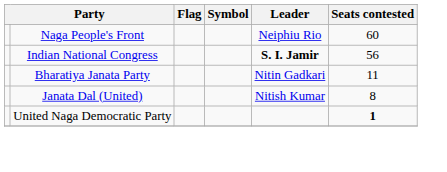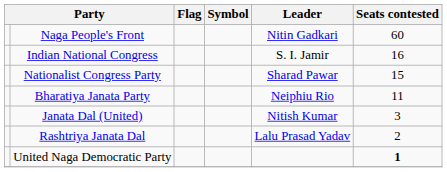(290, 34) Neiphiu Rio -> (302, 34) Nitin Gadkari
(290, 55) bold -> (302, 55) normal
(373, 55) 56 -> (398, 55) 16
+ row: (92, 75)
(290, 75) Nitin Gadkari -> (302, 95) Neiphiu Rio
(373, 95) 8 -> (398, 116) 3
+ row: (92, 136)
